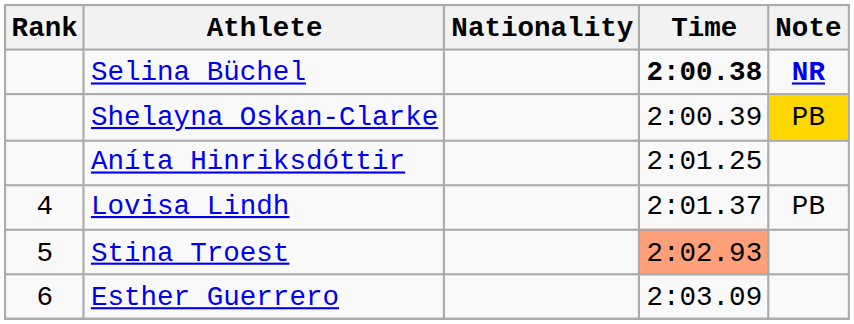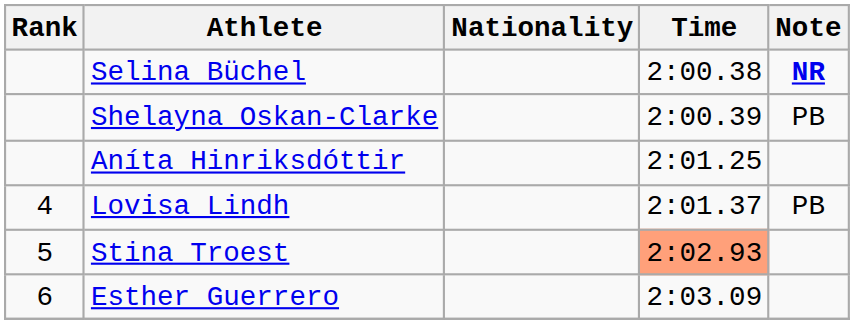(704, 72) bold -> (704, 72) normal
(808, 117) gold background -> (808, 117) no background
